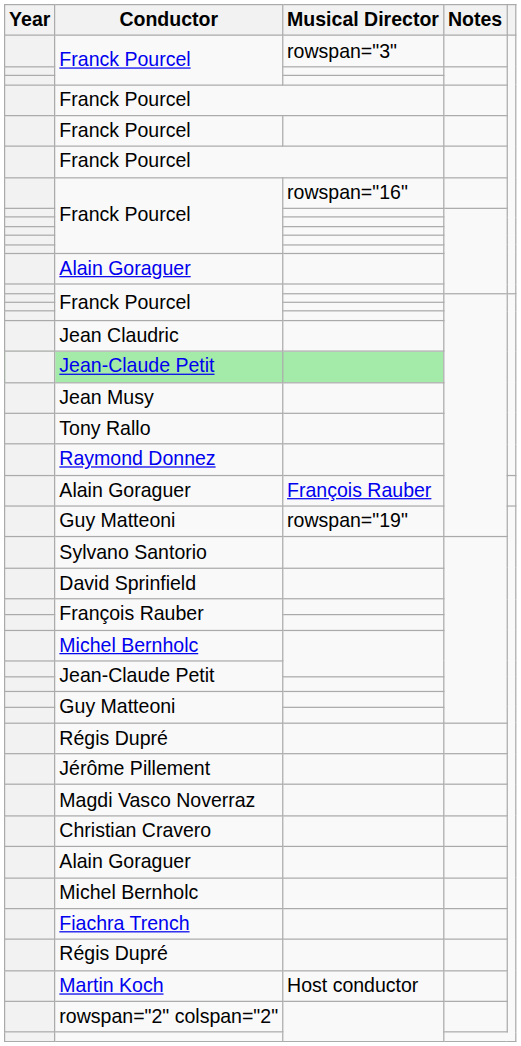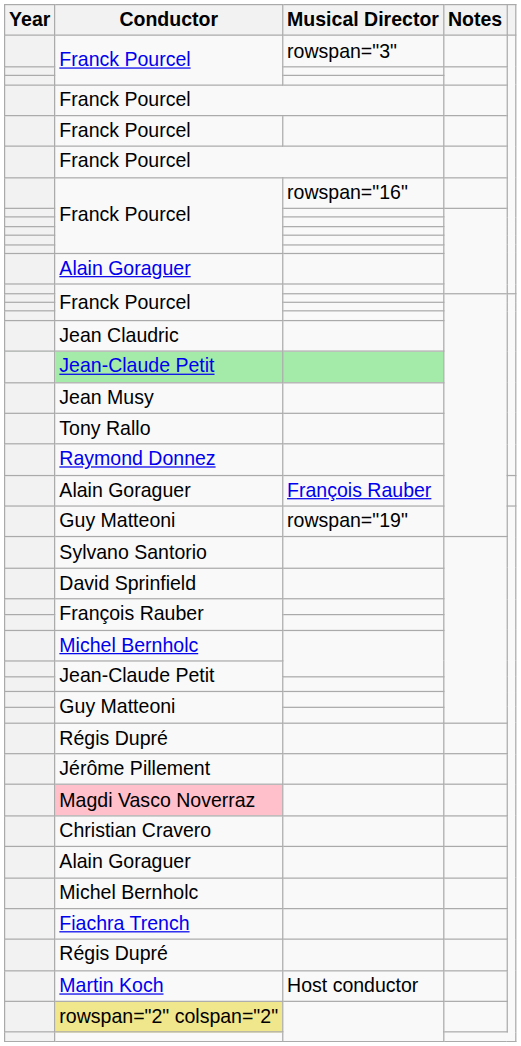(157, 800) no background -> (157, 800) pink background
(169, 1016) no background -> (169, 1016) khaki background
